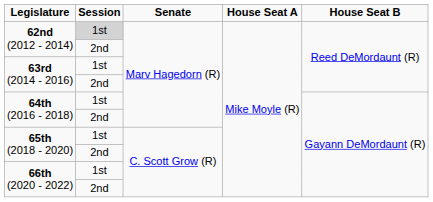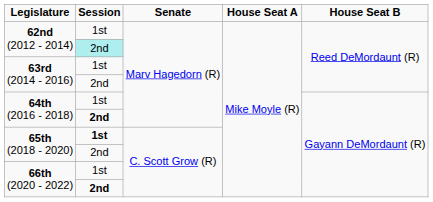(99, 30) lightgrey background -> (99, 30) no background
(99, 48) no background -> (99, 48) paleturquoise background
(99, 118) normal -> (99, 118) bold
(99, 135) normal -> (99, 135) bold
(99, 188) normal -> (99, 188) bold
